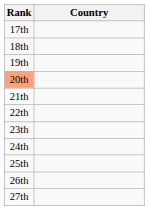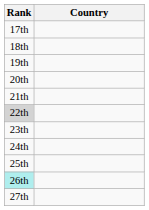(19, 79) lightsalmon background -> (19, 79) no background
(19, 113) no background -> (19, 113) lightgrey background
(19, 180) no background -> (19, 180) paleturquoise background
